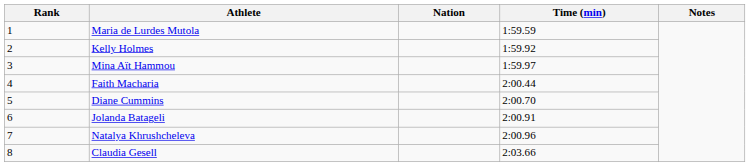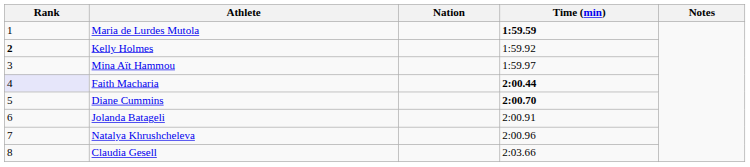(519, 30) normal -> (519, 30) bold
(10, 48) normal -> (10, 48) bold
(10, 83) no background -> (10, 83) lavender background
(519, 83) normal -> (519, 83) bold
(519, 100) normal -> (519, 100) bold
